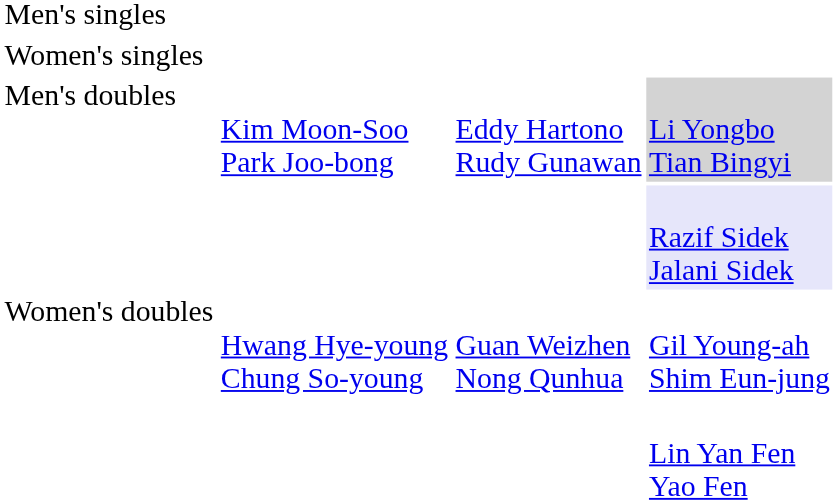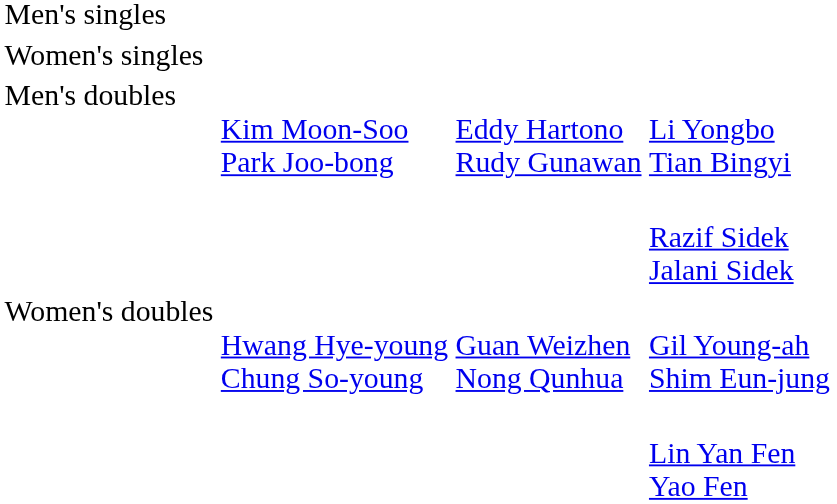(720, 145) lightgrey background -> (720, 145) no background
(721, 253) lavender background -> (721, 253) no background
